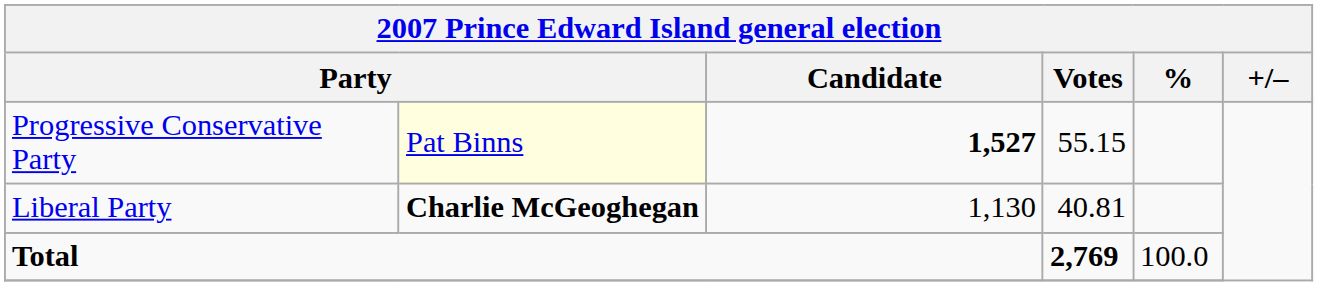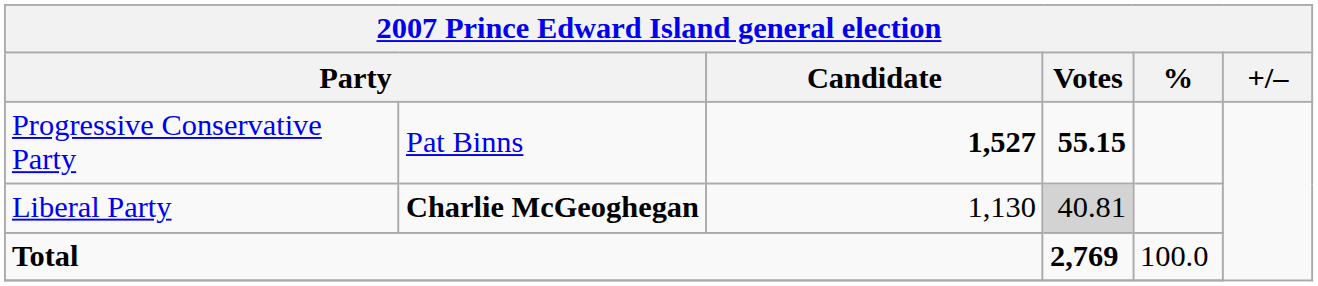(465, 142) lightyellow background -> (465, 142) no background
(1092, 142) normal -> (1092, 142) bold
(1092, 207) no background -> (1092, 207) lightgrey background
